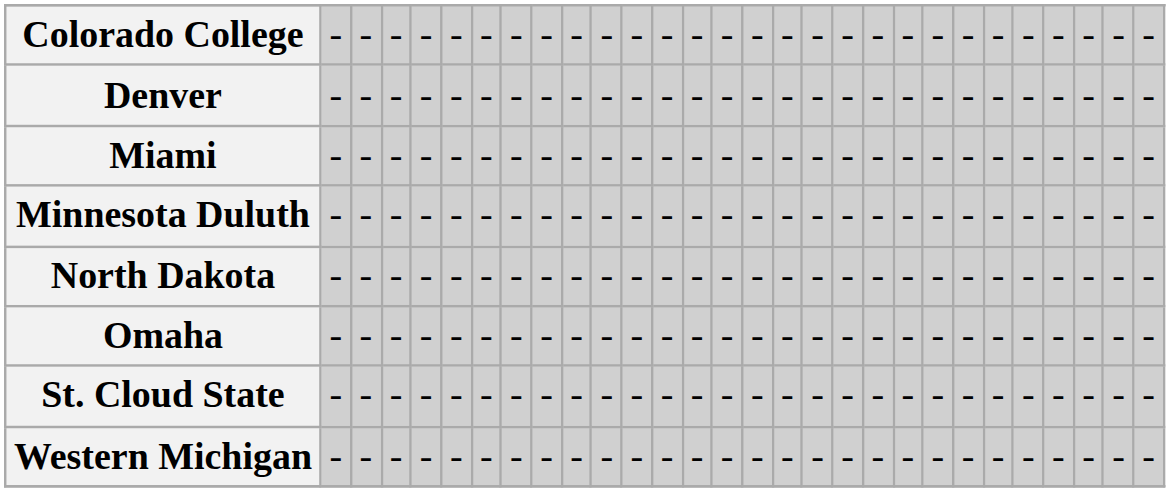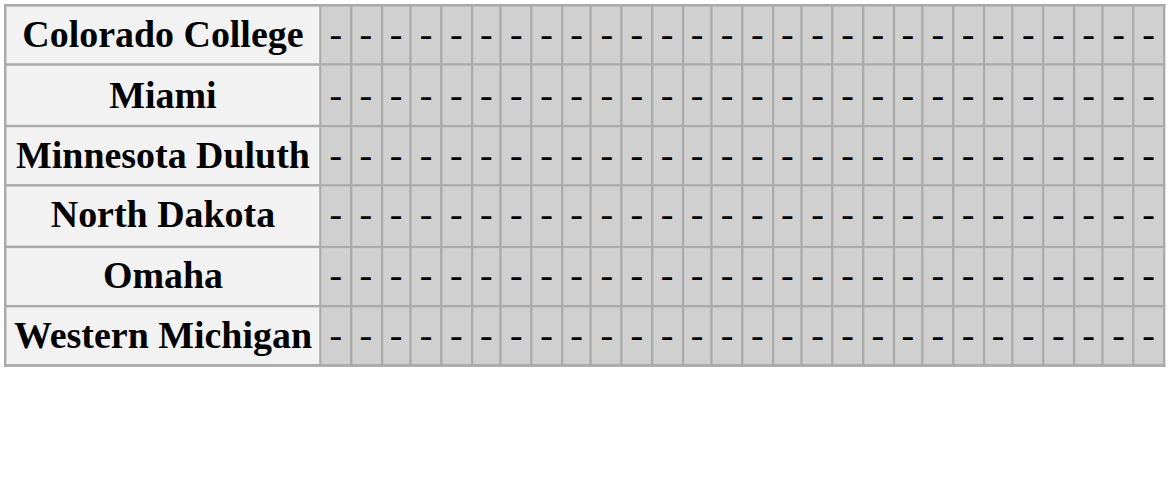- row: (163, 94)
- row: (163, 395)
